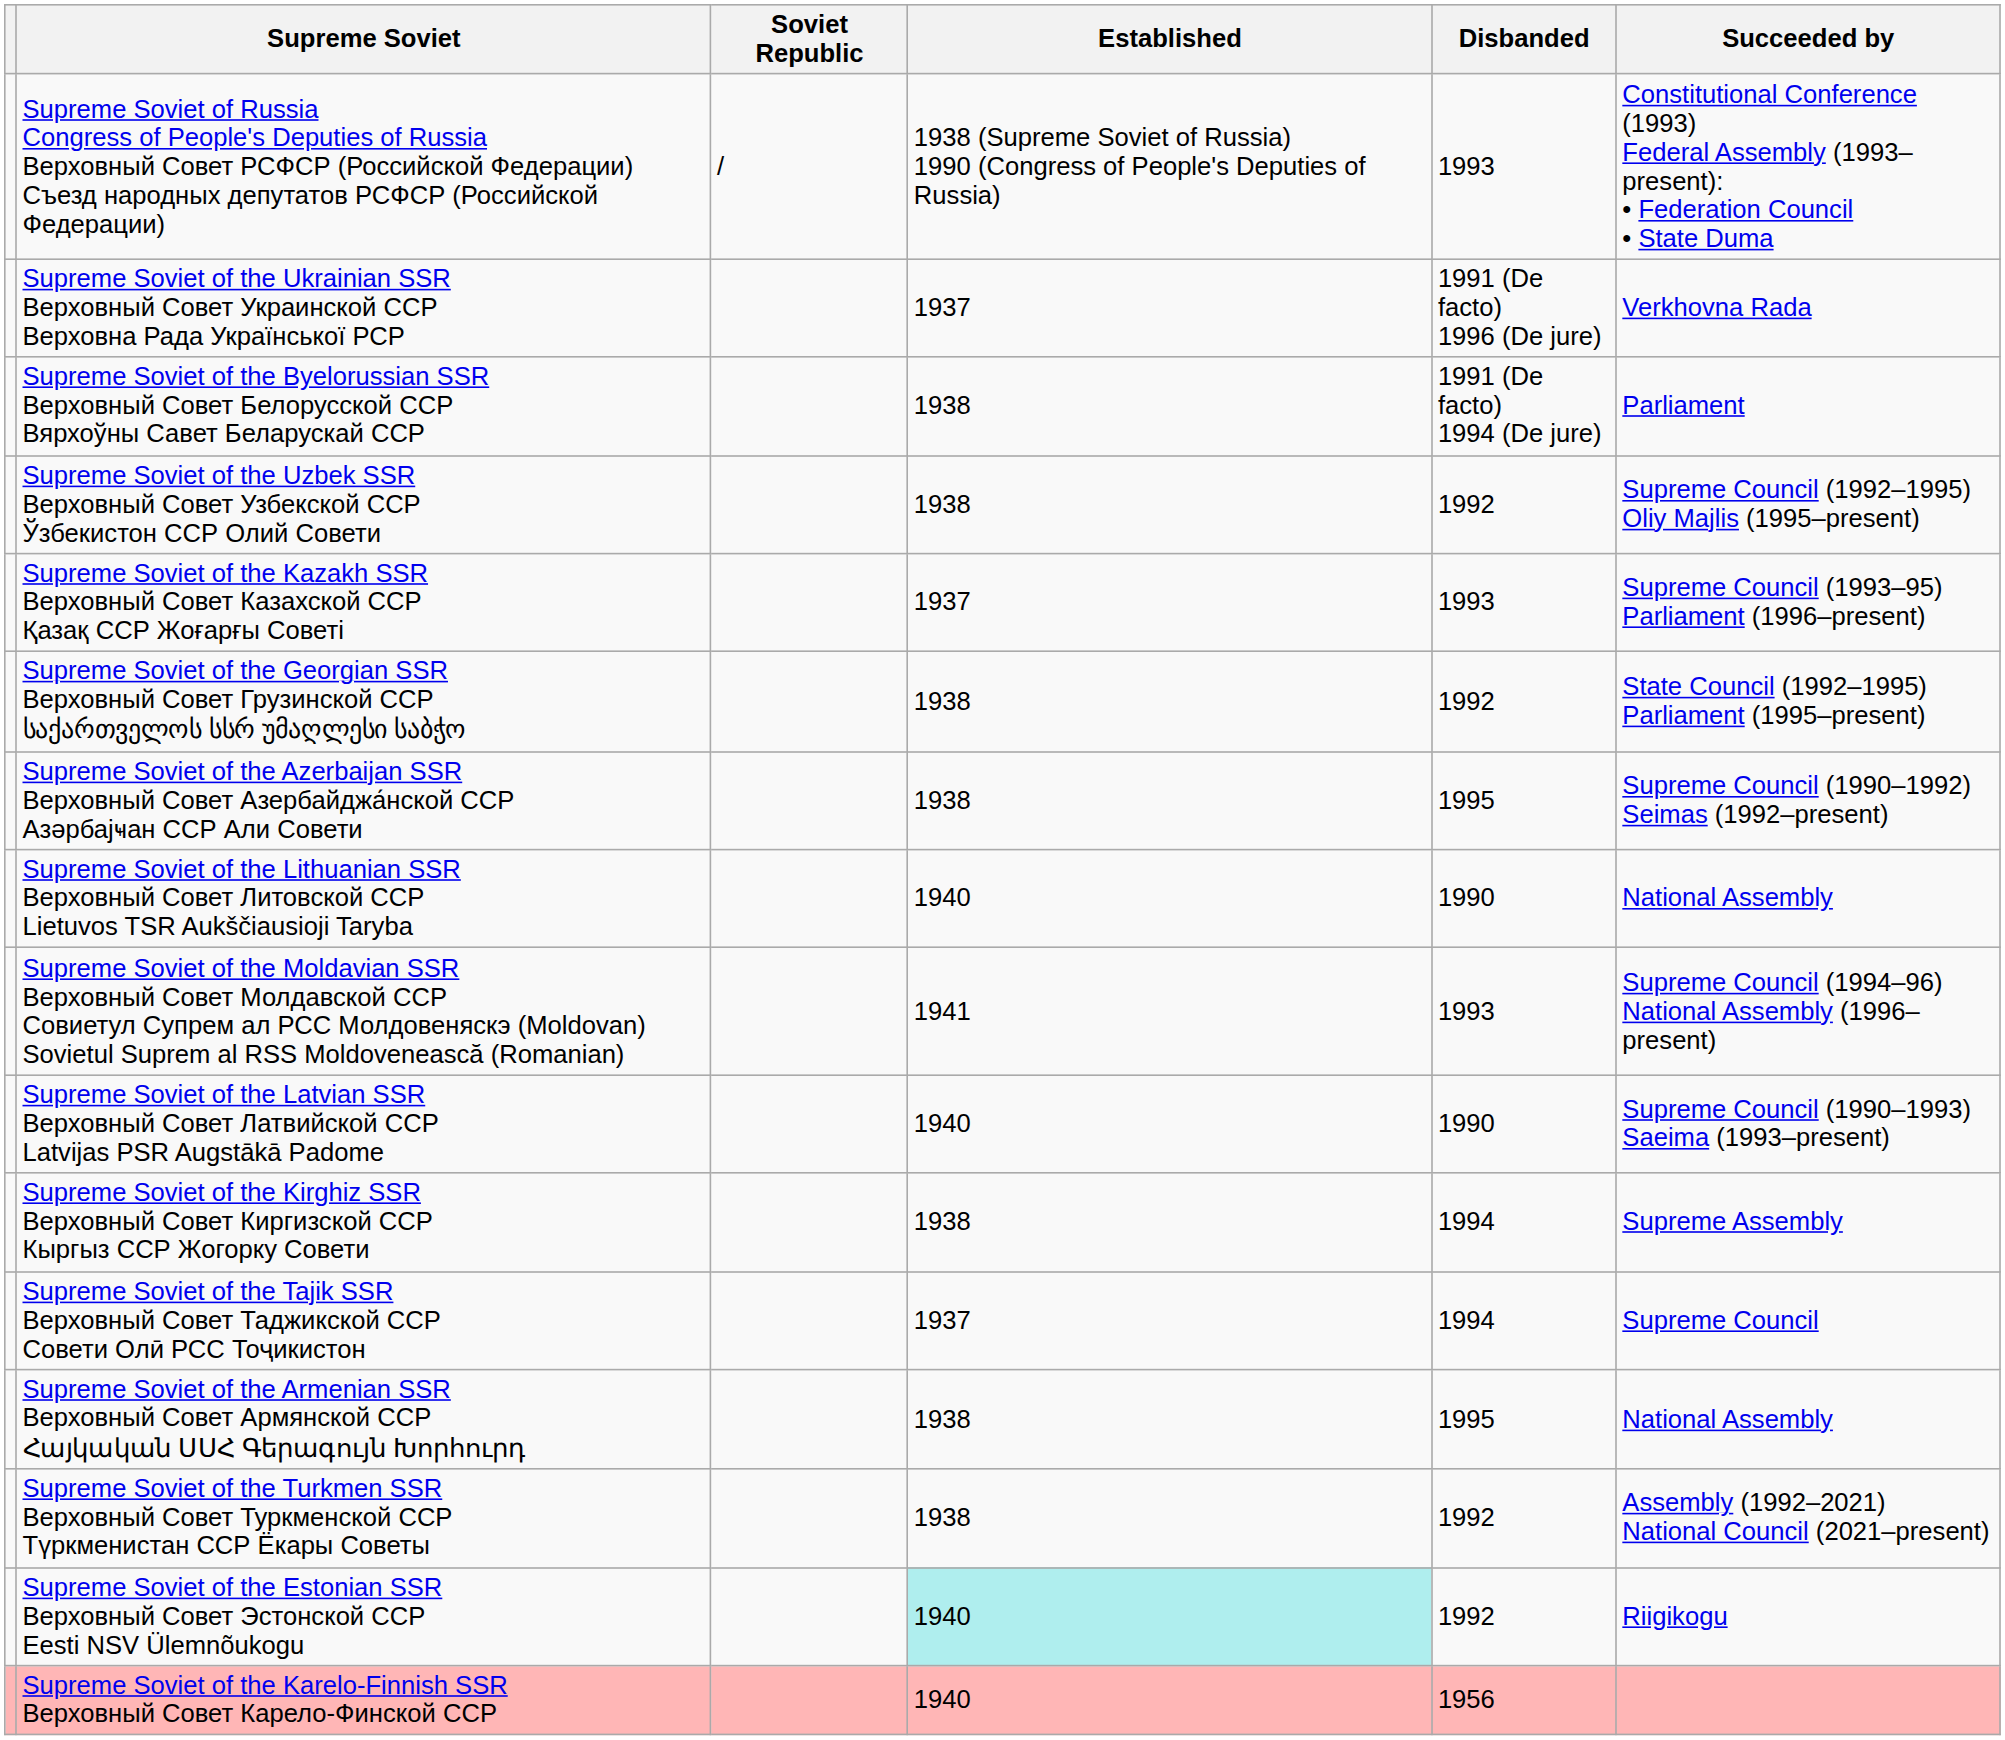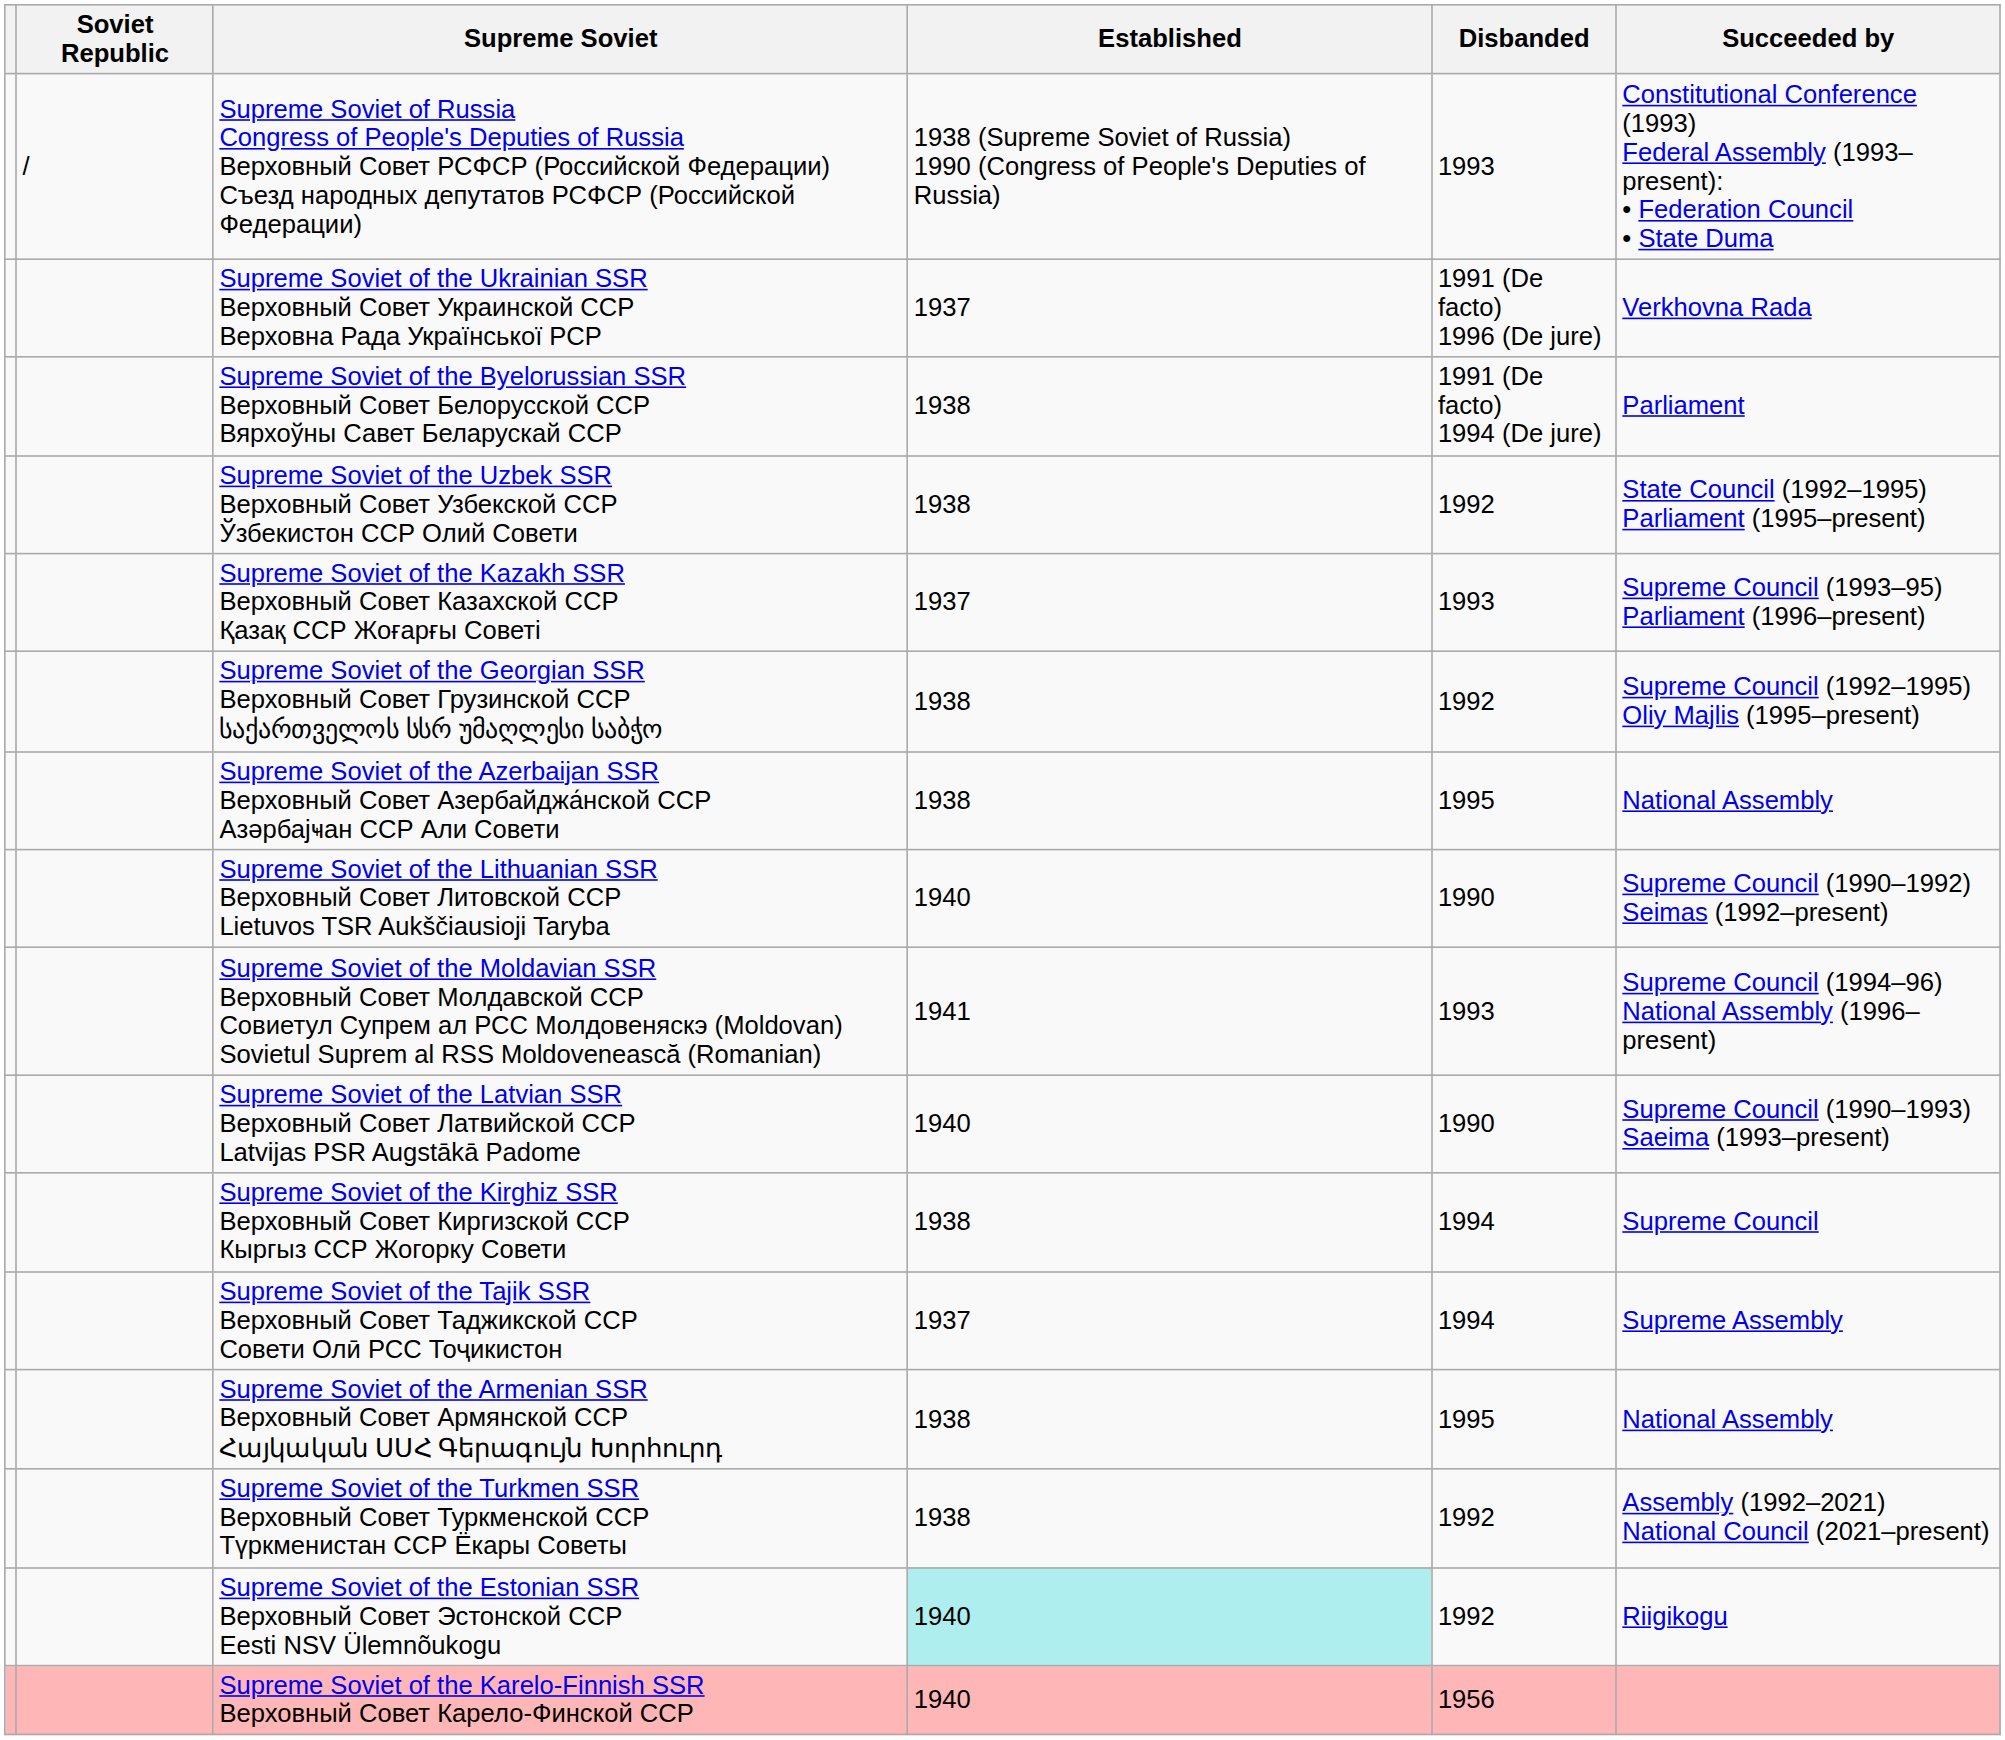columns swapped: (810, 39) <-> (364, 39)
(1797, 504) Supreme Council (1992–1995) Oliy Majlis (1995–present) -> (1775, 504) State Council (1992–1995) Parliament (1995–present)
(1775, 701) State Council (1992–1995) Parliament (1995–present) -> (1797, 701) Supreme Council (1992–1995) Oliy Majlis (1995–present)
(1797, 800) Supreme Council (1990–1992) Seimas (1992–present) -> (1728, 800) National Assembly
(1728, 898) National Assembly -> (1797, 898) Supreme Council (1990–1992) Seimas (1992–present)
(1733, 1221) Supreme Assembly -> (1721, 1221) Supreme Council
(1721, 1320) Supreme Council -> (1733, 1320) Supreme Assembly
